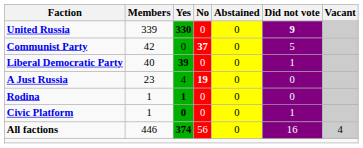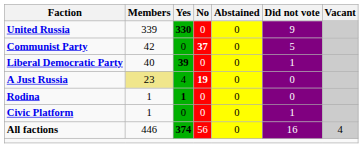(292, 29) bold -> (292, 29) normal
(149, 79) no background -> (149, 79) khaki background
(183, 113) bold -> (183, 113) normal
